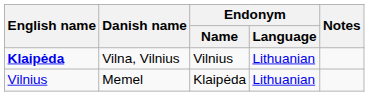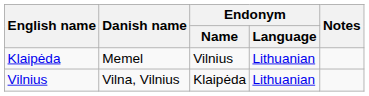(36, 58) bold -> (34, 58) normal
(141, 58) Vilna, Vilnius -> (123, 58) Memel
(123, 79) Memel -> (141, 79) Vilna, Vilnius
